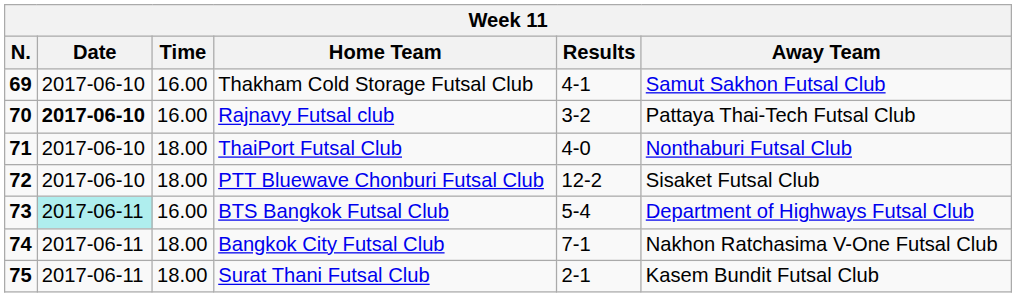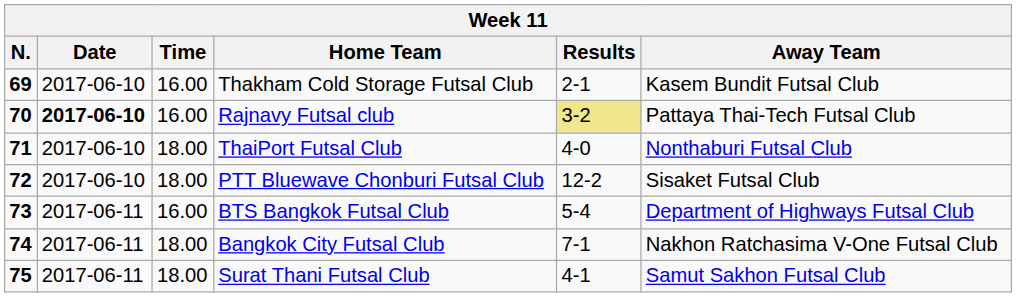(576, 84) 4-1 -> (576, 84) 2-1
(766, 84) Samut Sakhon Futsal Club -> (762, 84) Kasem Bundit Futsal Club
(576, 116) no background -> (576, 116) khaki background
(93, 212) paleturquoise background -> (93, 212) no background
(576, 276) 2-1 -> (576, 276) 4-1
(762, 276) Kasem Bundit Futsal Club -> (766, 276) Samut Sakhon Futsal Club
